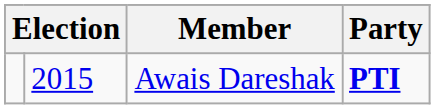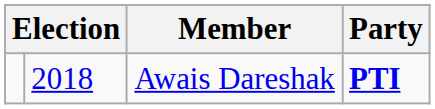(62, 77) 2015 -> (62, 77) 2018
